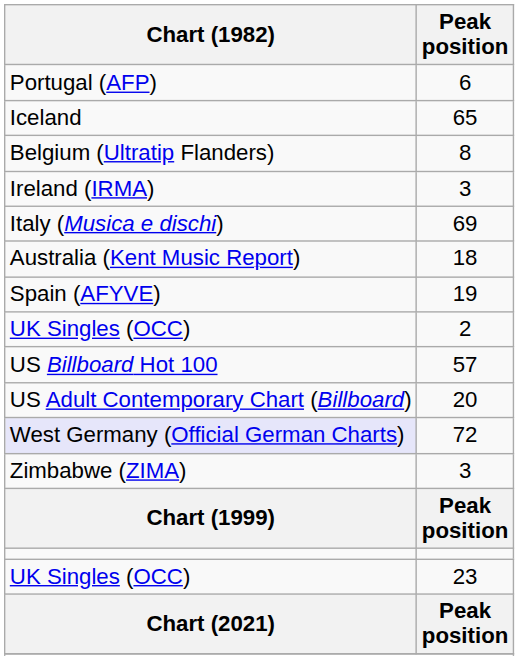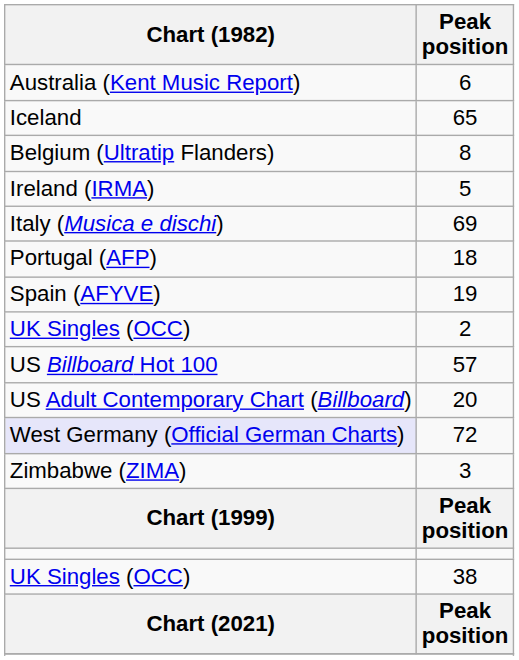(83, 82) Portugal (AFP) -> (155, 82) Australia (Kent Music Report)
(465, 188) 3 -> (465, 188) 5
(155, 258) Australia (Kent Music Report) -> (83, 258) Portugal (AFP)
(465, 576) 23 -> (465, 576) 38
